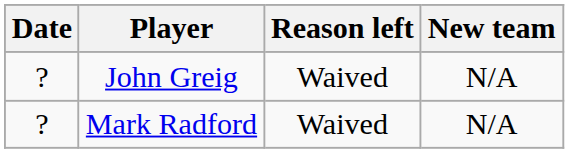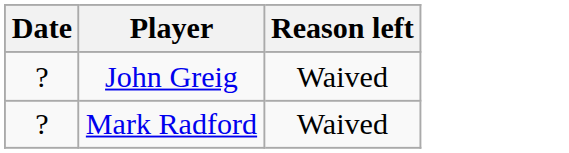- column: (492, 28)
